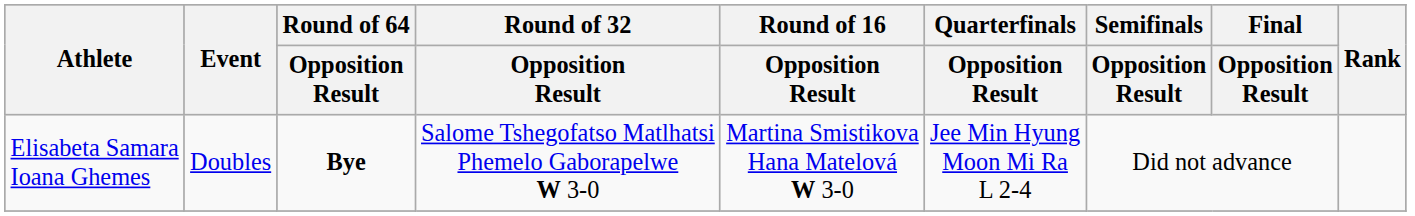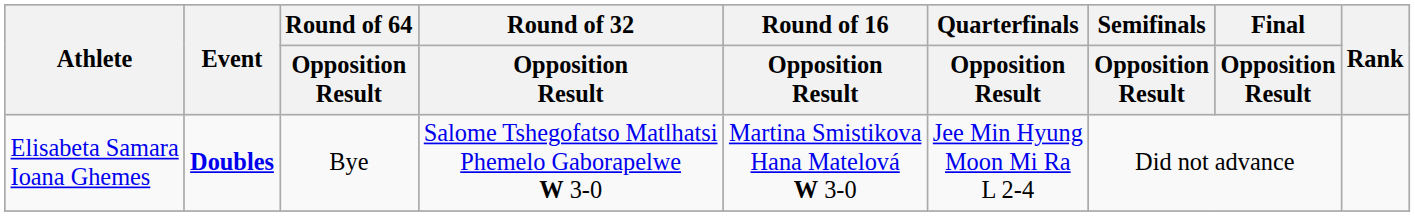(231, 162) normal -> (232, 162) bold
(346, 162) bold -> (349, 162) normal
